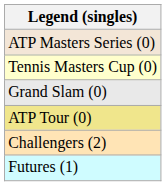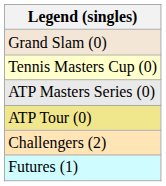(82, 42) ATP Masters Series (0) -> (57, 42) Grand Slam (0)
(57, 92) Grand Slam (0) -> (82, 92) ATP Masters Series (0)
